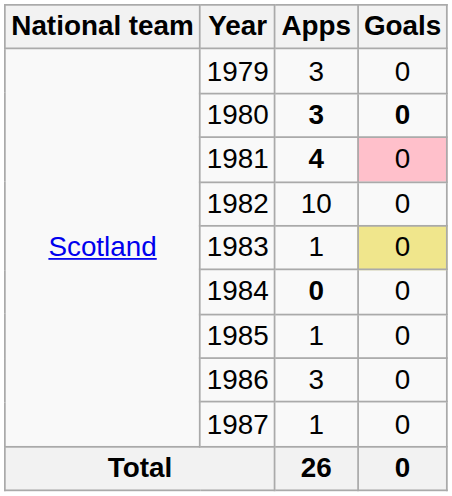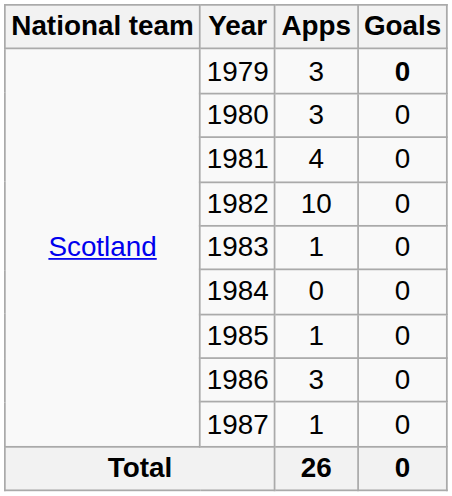(403, 70) normal -> (403, 70) bold
(316, 114) bold -> (316, 114) normal
(403, 114) bold -> (403, 114) normal
(316, 159) bold -> (316, 159) normal
(403, 159) pink background -> (403, 159) no background
(403, 247) khaki background -> (403, 247) no background
(316, 291) bold -> (316, 291) normal
